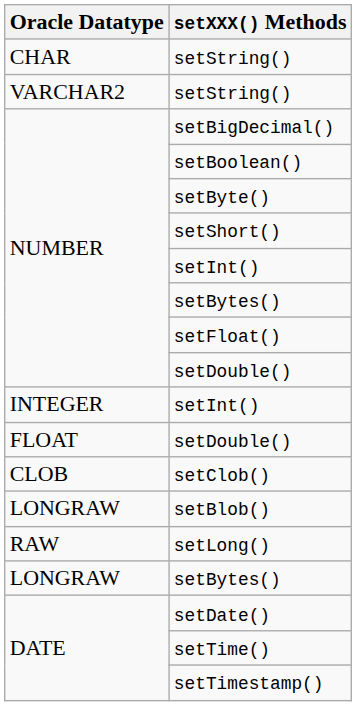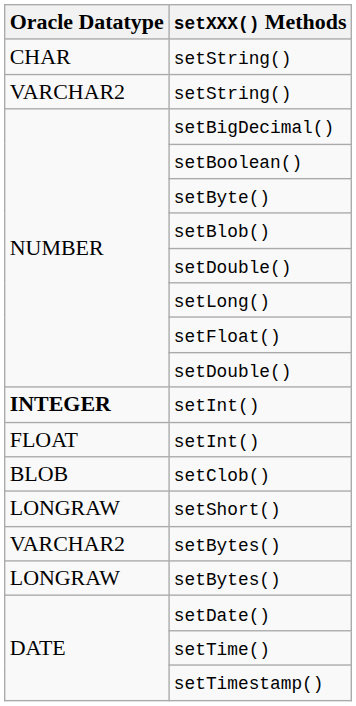(227, 233) setShort() -> (222, 233) setBlob()
(217, 267) setInt() -> (233, 267) setDouble()
(227, 302) setBytes() -> (222, 302) setLong()
(57, 404) normal -> (60, 404) bold
(233, 441) setDouble() -> (217, 441) setInt()
(39, 473) CLOB -> (39, 473) BLOB
(222, 511) setBlob() -> (227, 511) setShort()
(34, 543) RAW -> (67, 543) VARCHAR2
(222, 546) setLong() -> (227, 546) setBytes()
